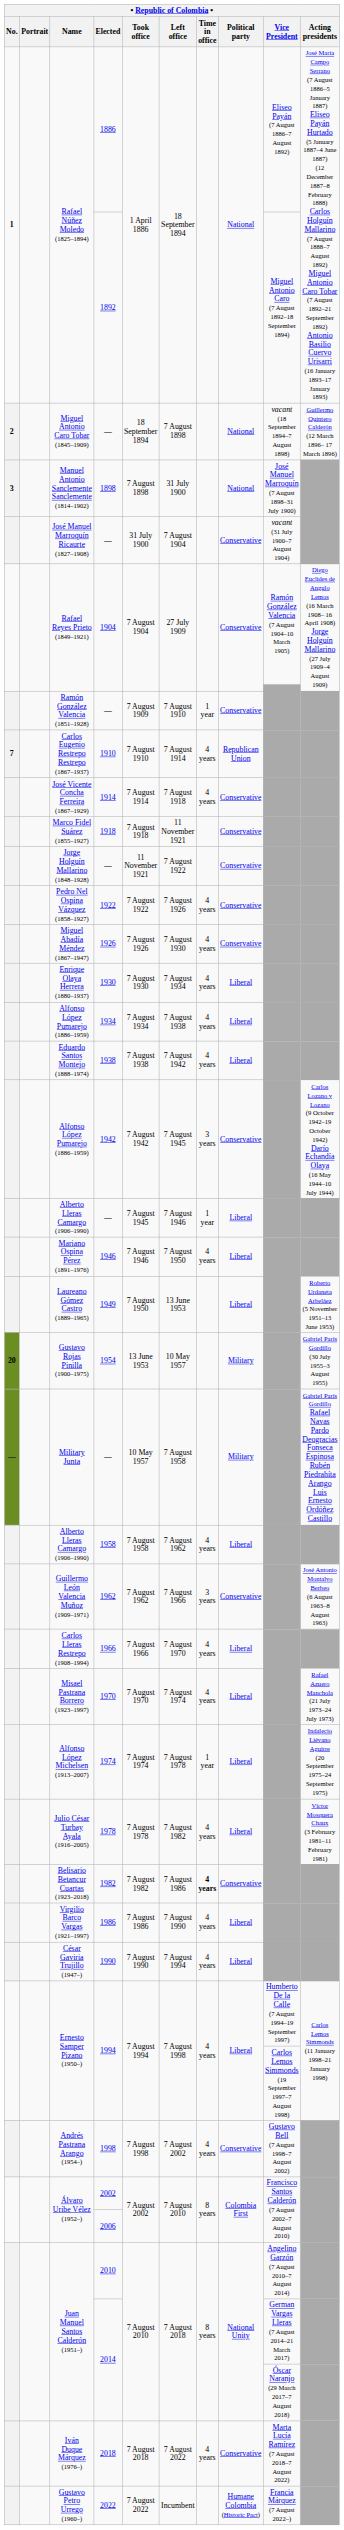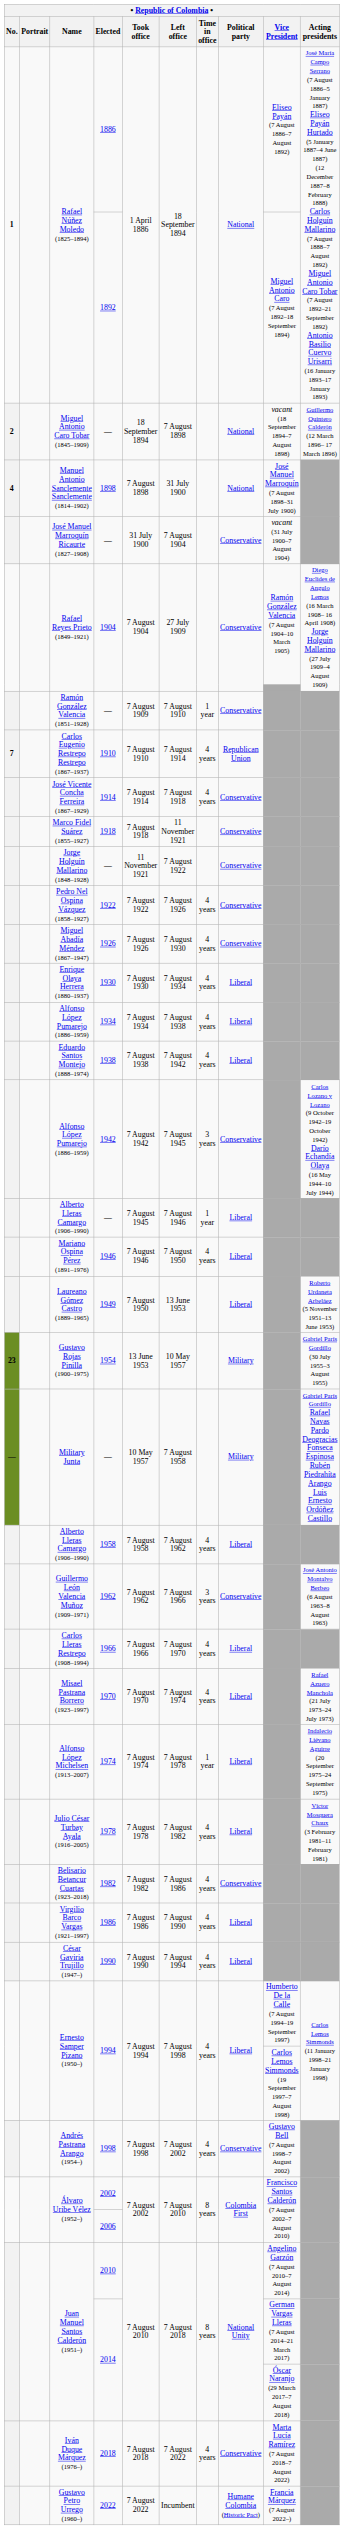(12, 488) 3 -> (12, 488) 4
(12, 1361) 20 -> (12, 1361) 23
(207, 1883) bold -> (207, 1883) normal
